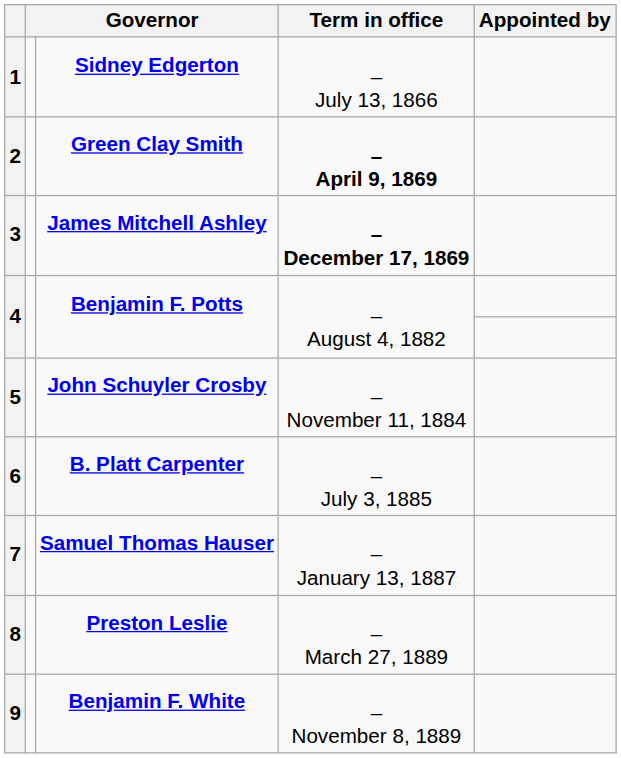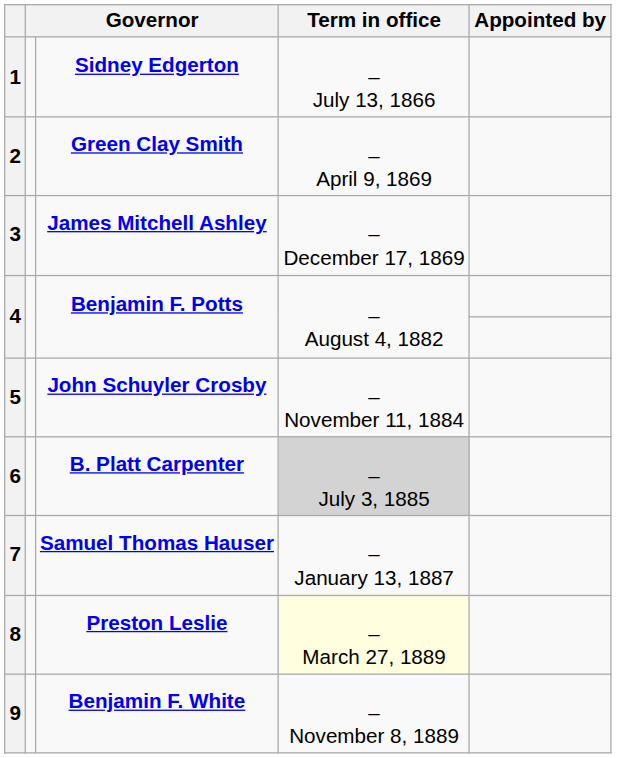(376, 167) bold -> (374, 167) normal
(376, 246) bold -> (374, 246) normal
(376, 487) no background -> (374, 487) lightgrey background
(376, 646) no background -> (374, 646) lightyellow background
